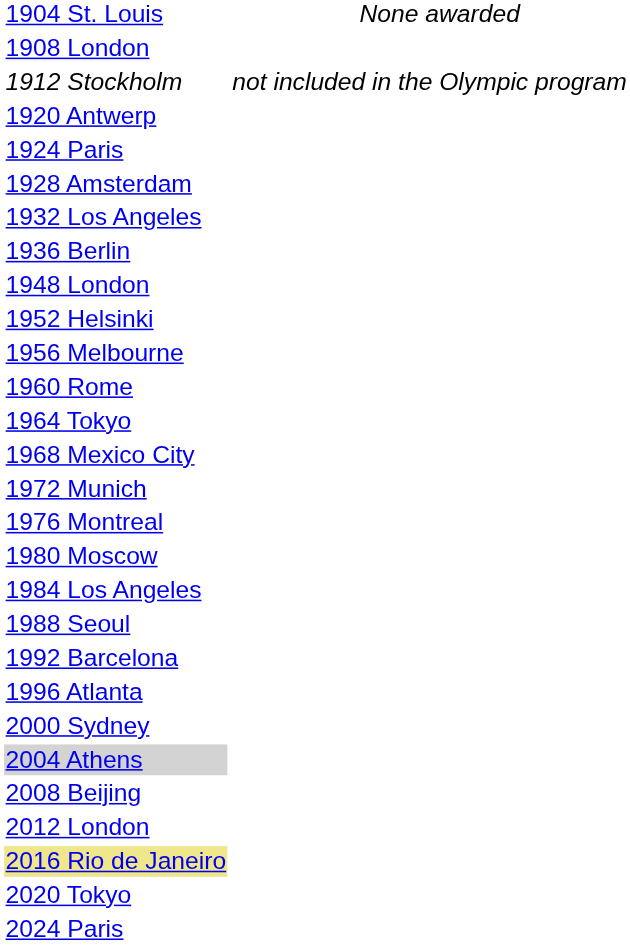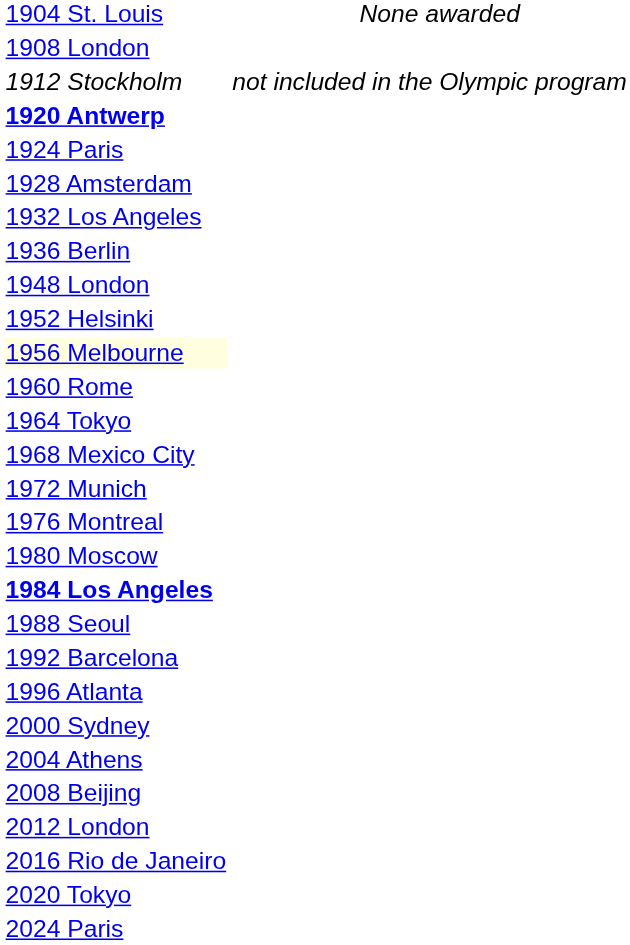(81, 115) normal -> (85, 115) bold
(95, 353) no background -> (95, 353) lightyellow background
(104, 590) normal -> (109, 590) bold
(74, 759) lightgrey background -> (74, 759) no background
(116, 861) khaki background -> (116, 861) no background
